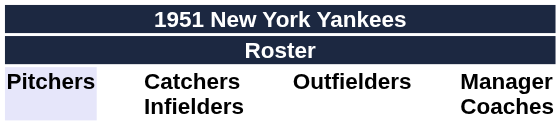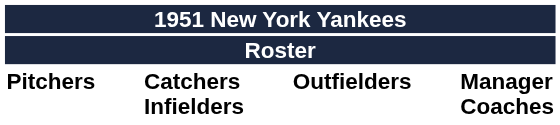(51, 81) lavender background -> (51, 81) no background
